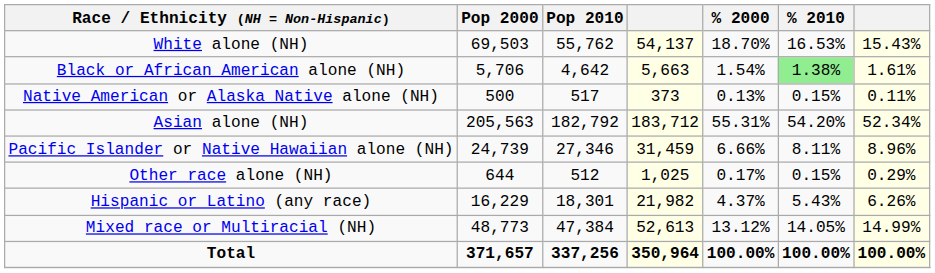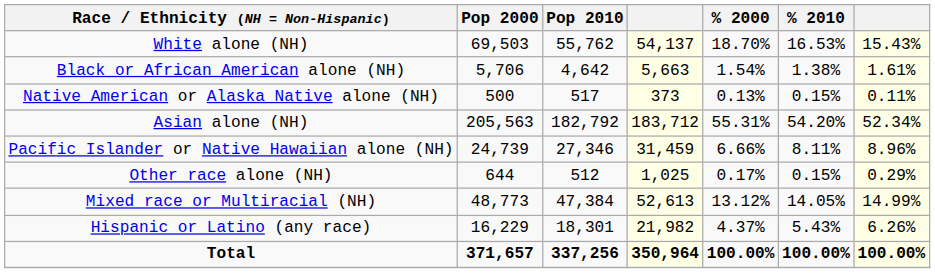(816, 70) lightgreen background -> (816, 70) no background
rows swapped: (231, 228) <-> (231, 202)
